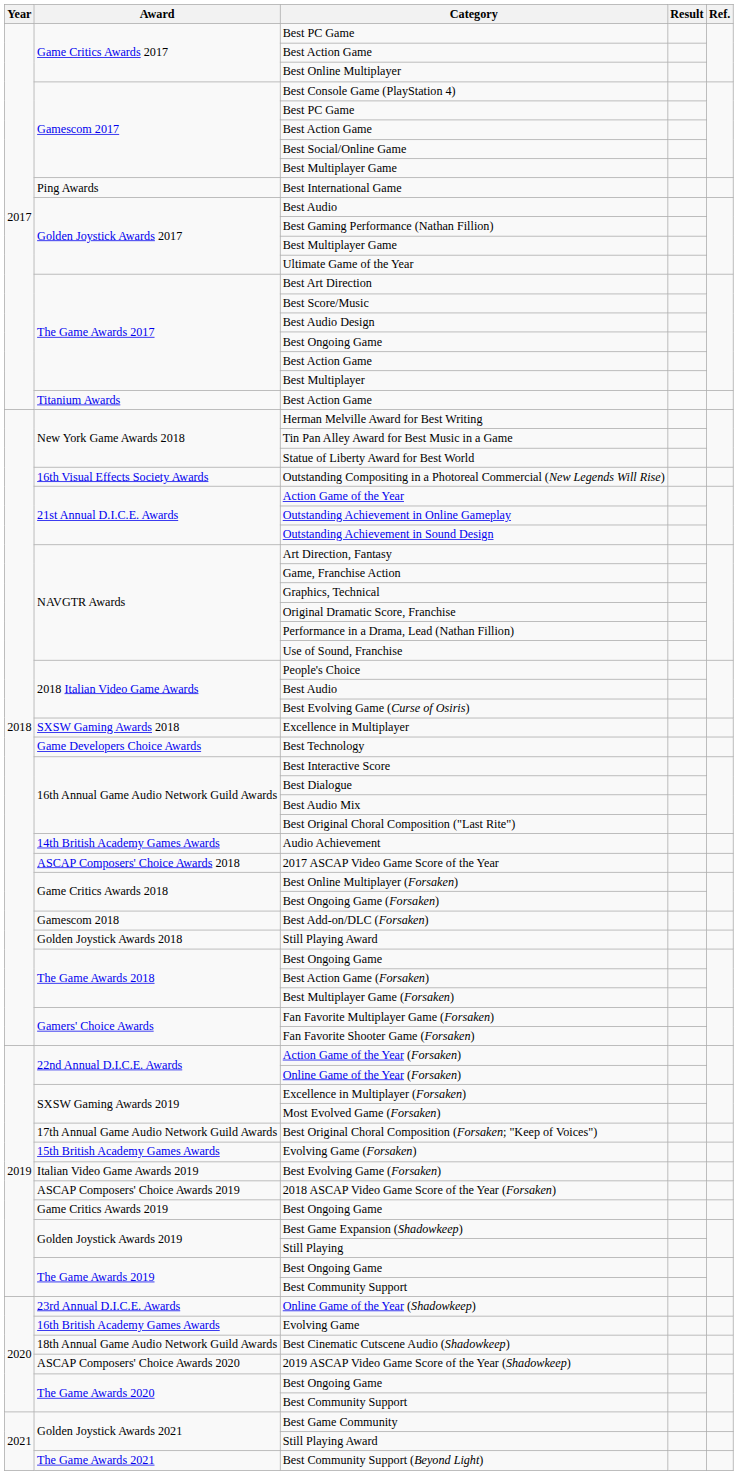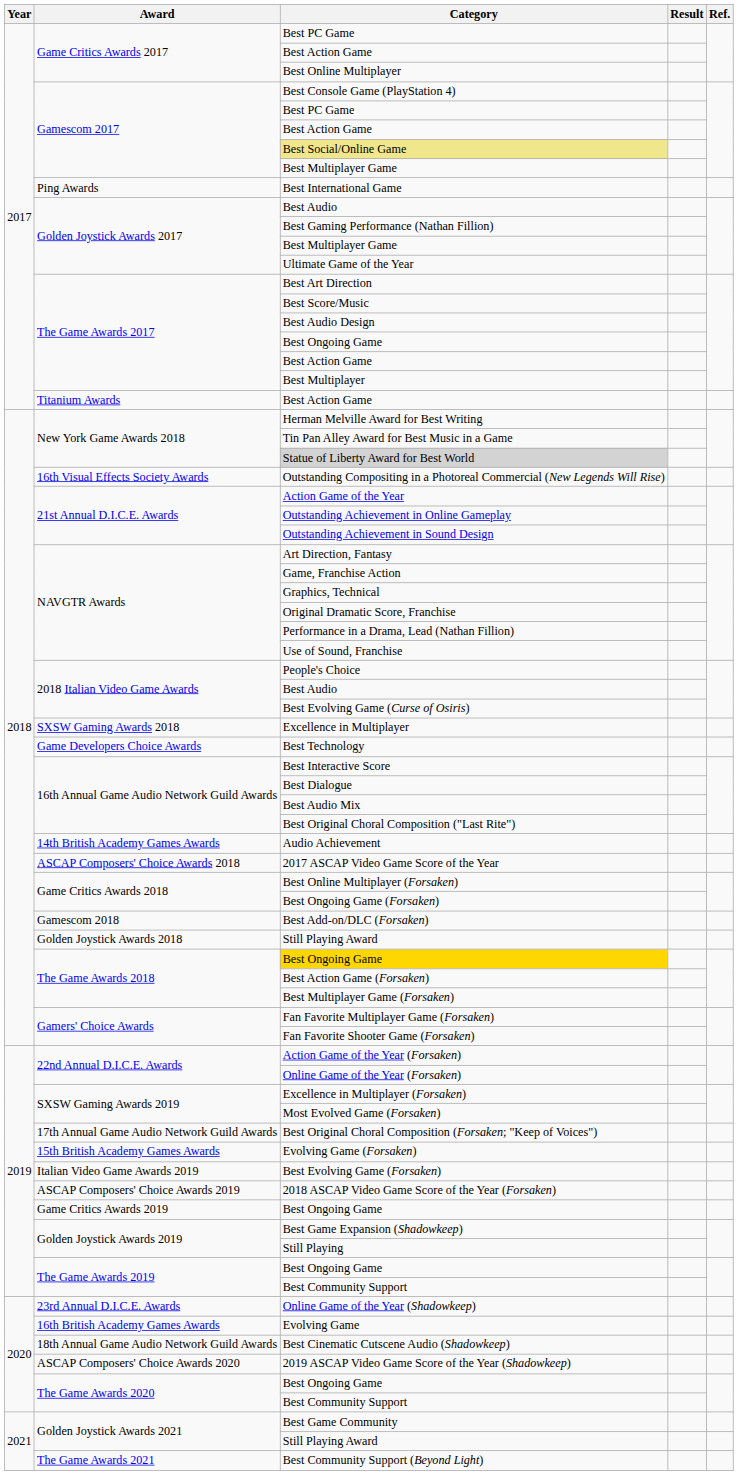(345, 149) no background -> (345, 149) khaki background
(379, 457) no background -> (379, 457) lightgrey background
(332, 959) no background -> (332, 959) gold background
